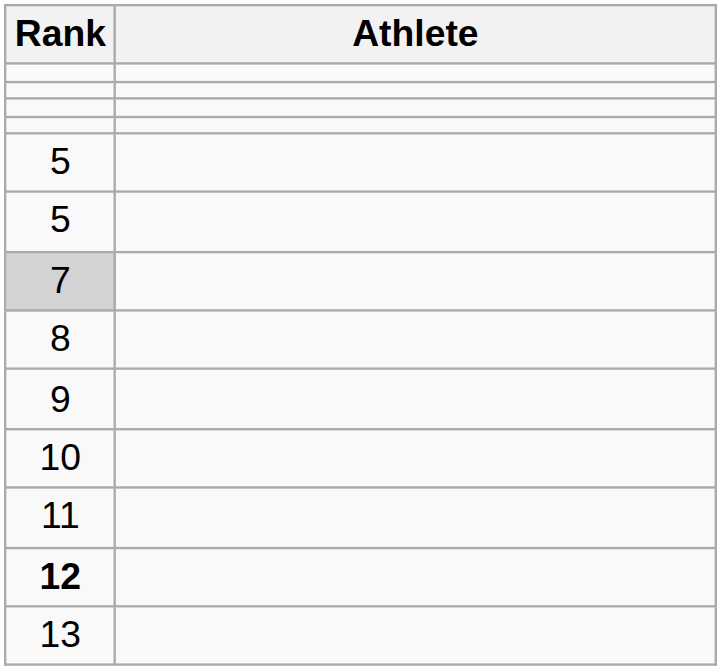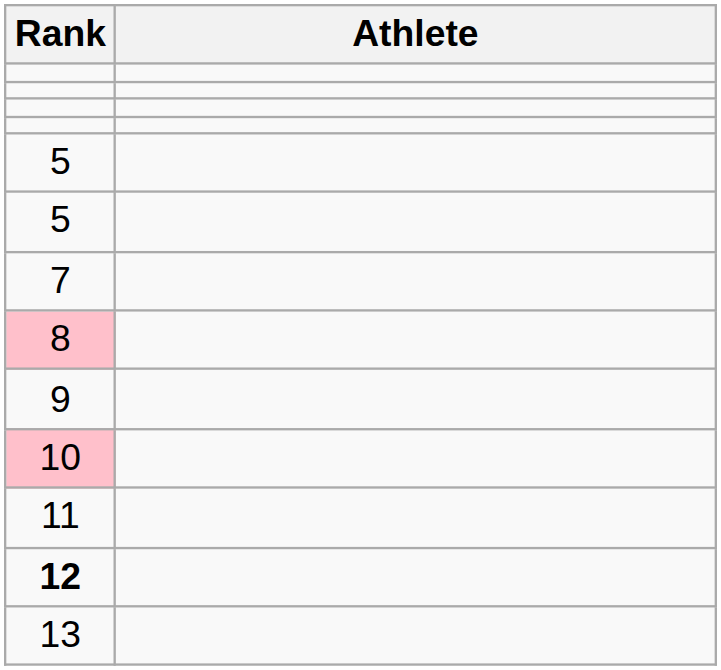(60, 280) lightgrey background -> (60, 280) no background
(60, 339) no background -> (60, 339) pink background
(60, 457) no background -> (60, 457) pink background
